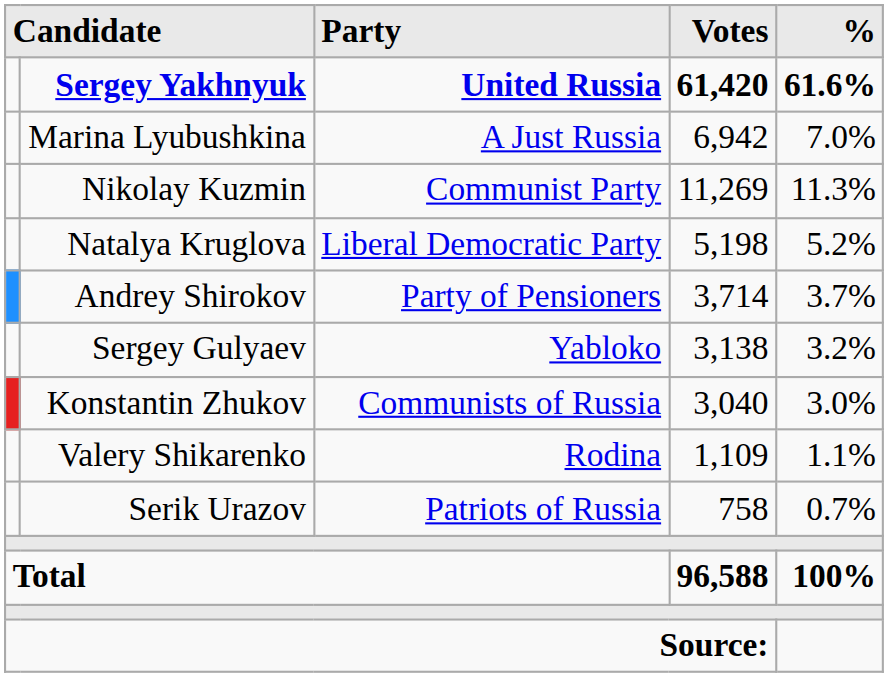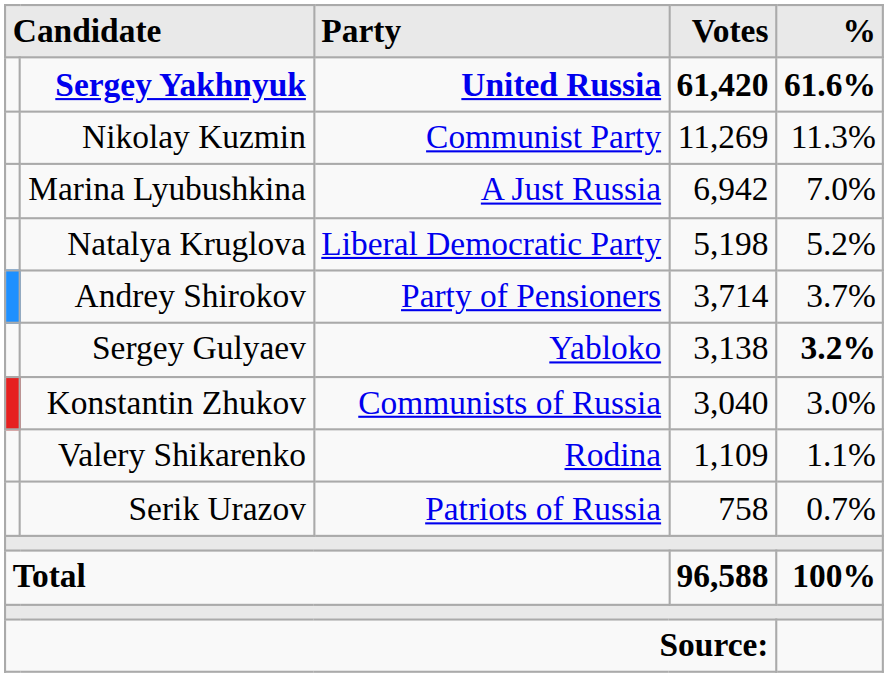rows swapped: (194, 190) <-> (167, 137)
(841, 349) normal -> (838, 349) bold
